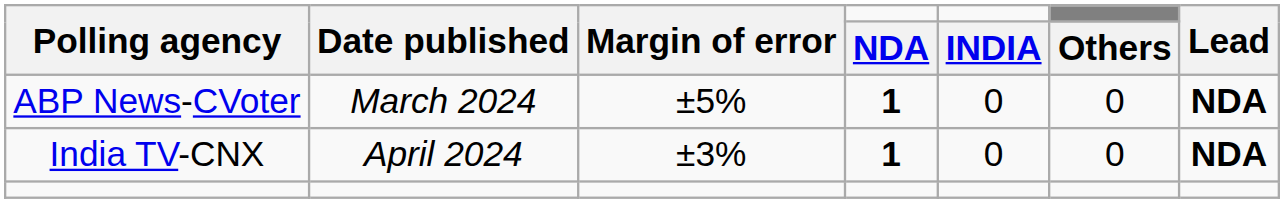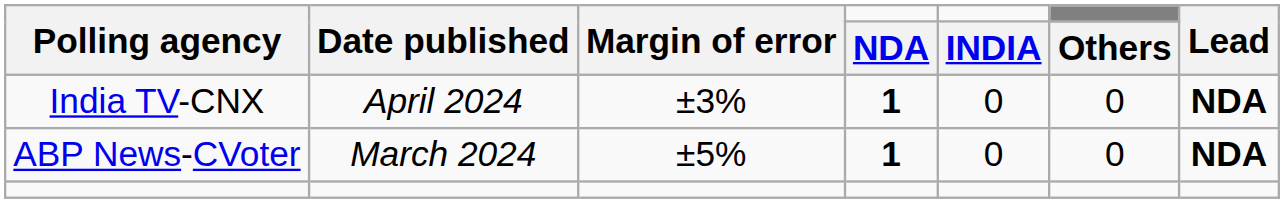rows swapped: (157, 154) <-> (157, 101)
